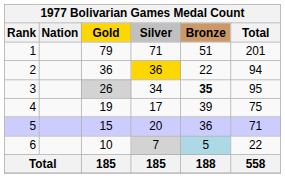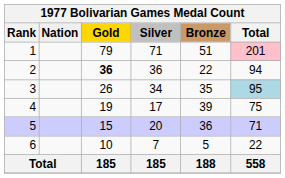(256, 51) no background -> (256, 51) pink background
(106, 70) normal -> (106, 70) bold
(156, 70) gold background -> (156, 70) no background
(106, 88) lightgrey background -> (106, 88) no background
(206, 88) bold -> (206, 88) normal
(256, 88) no background -> (256, 88) lightblue background
(156, 145) lightgrey background -> (156, 145) no background
(206, 145) lightblue background -> (206, 145) no background
